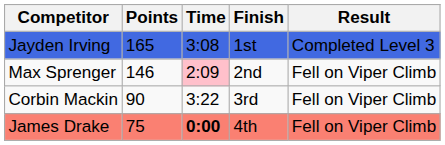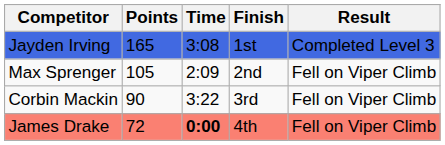(140, 72) 146 -> (140, 72) 105
(203, 72) pink background -> (203, 72) no background
(135, 126) 75 -> (135, 126) 72
